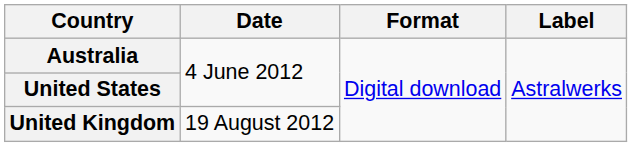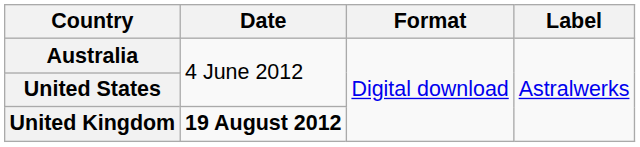(260, 123) normal -> (263, 123) bold
